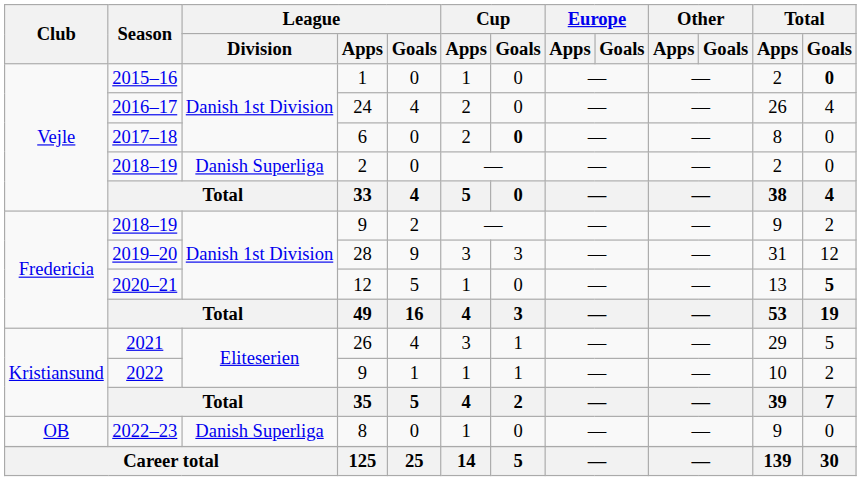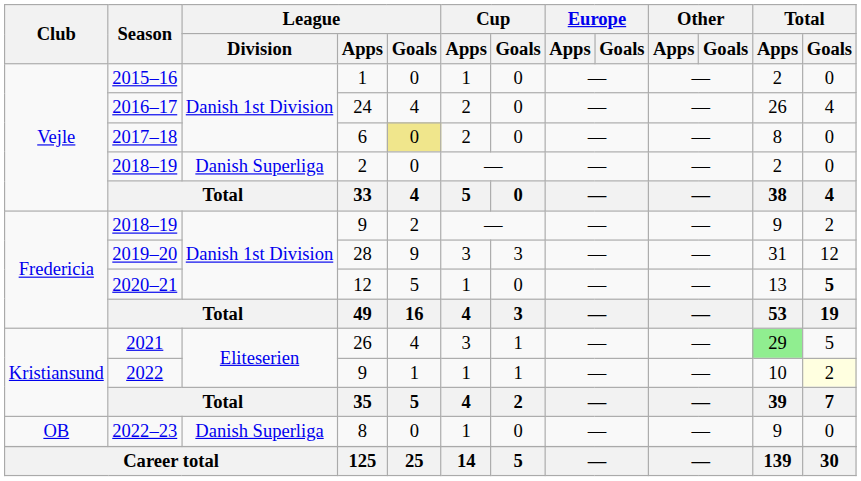(829, 78) bold -> (829, 78) normal
(414, 136) no background -> (414, 136) khaki background
(518, 136) bold -> (518, 136) normal
(778, 343) no background -> (778, 343) lightgreen background
(829, 372) no background -> (829, 372) lightyellow background
